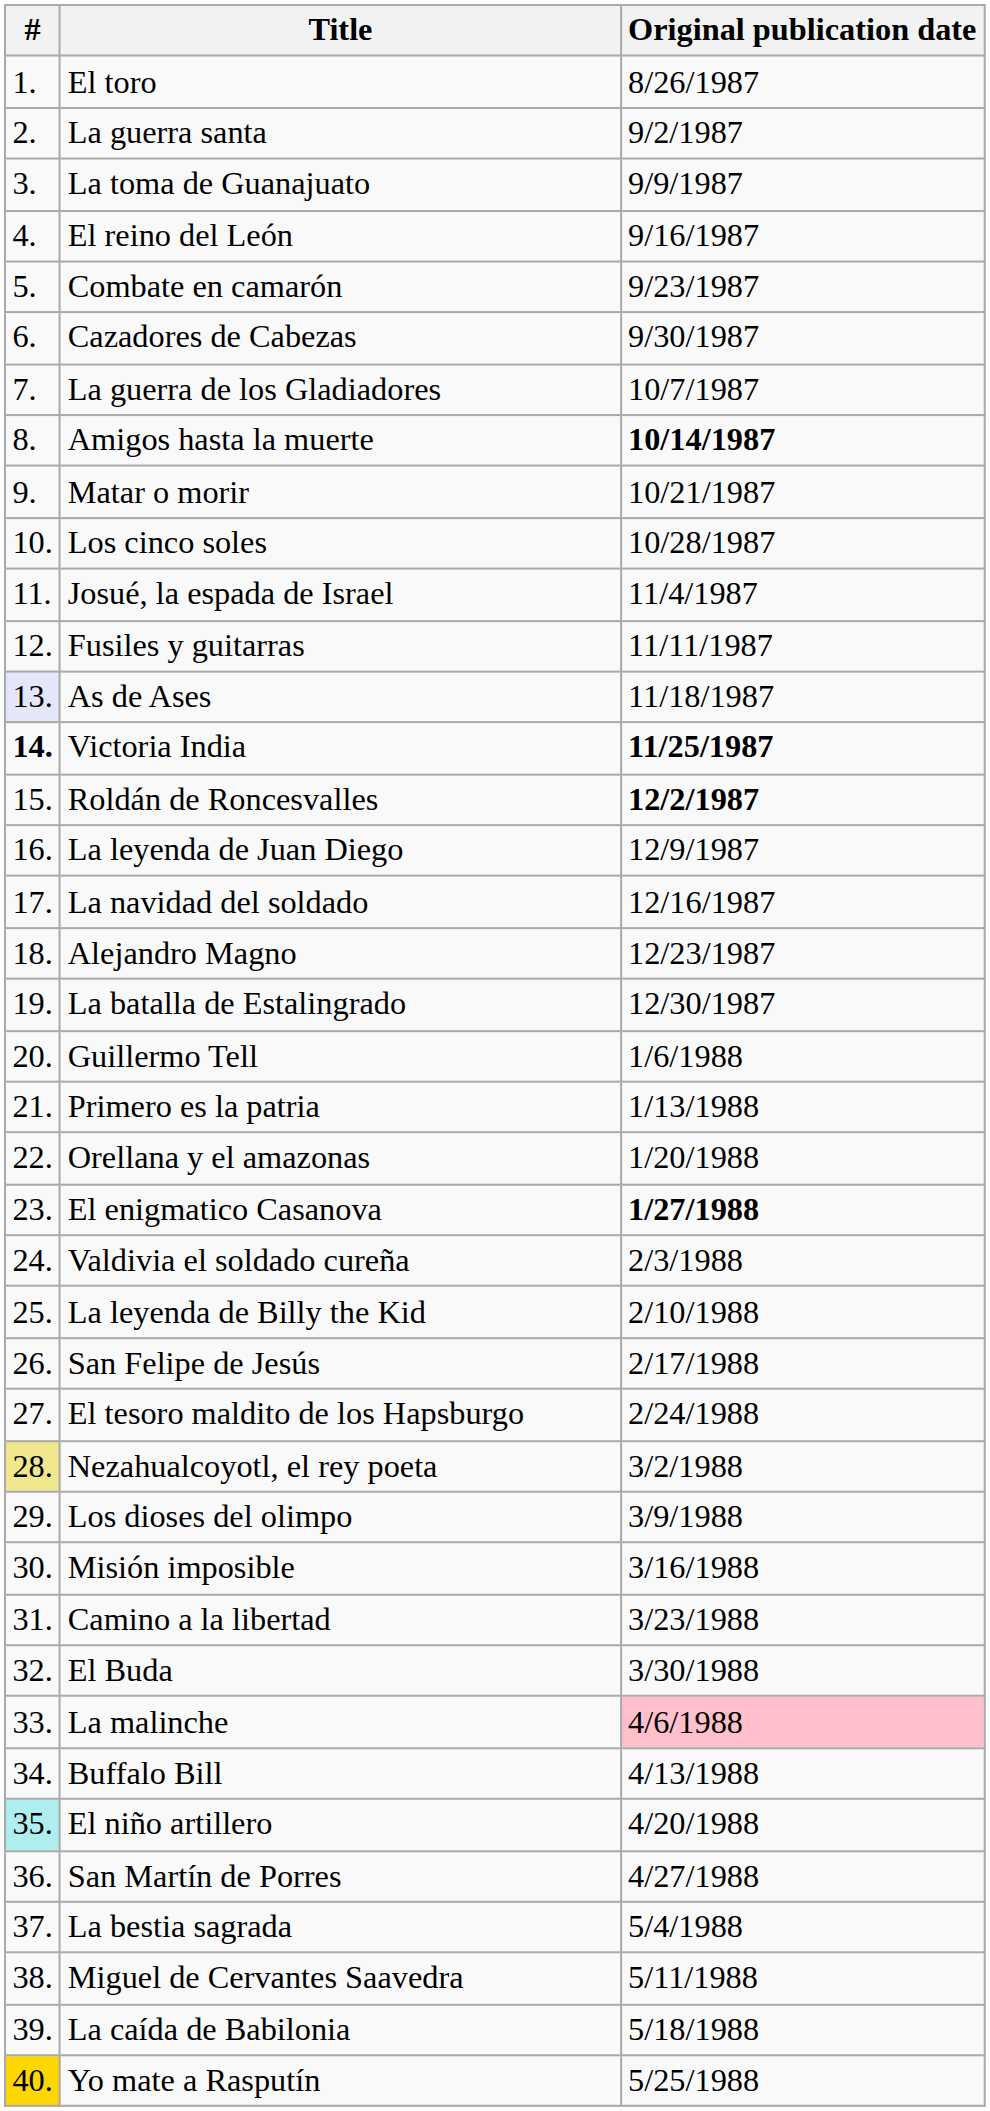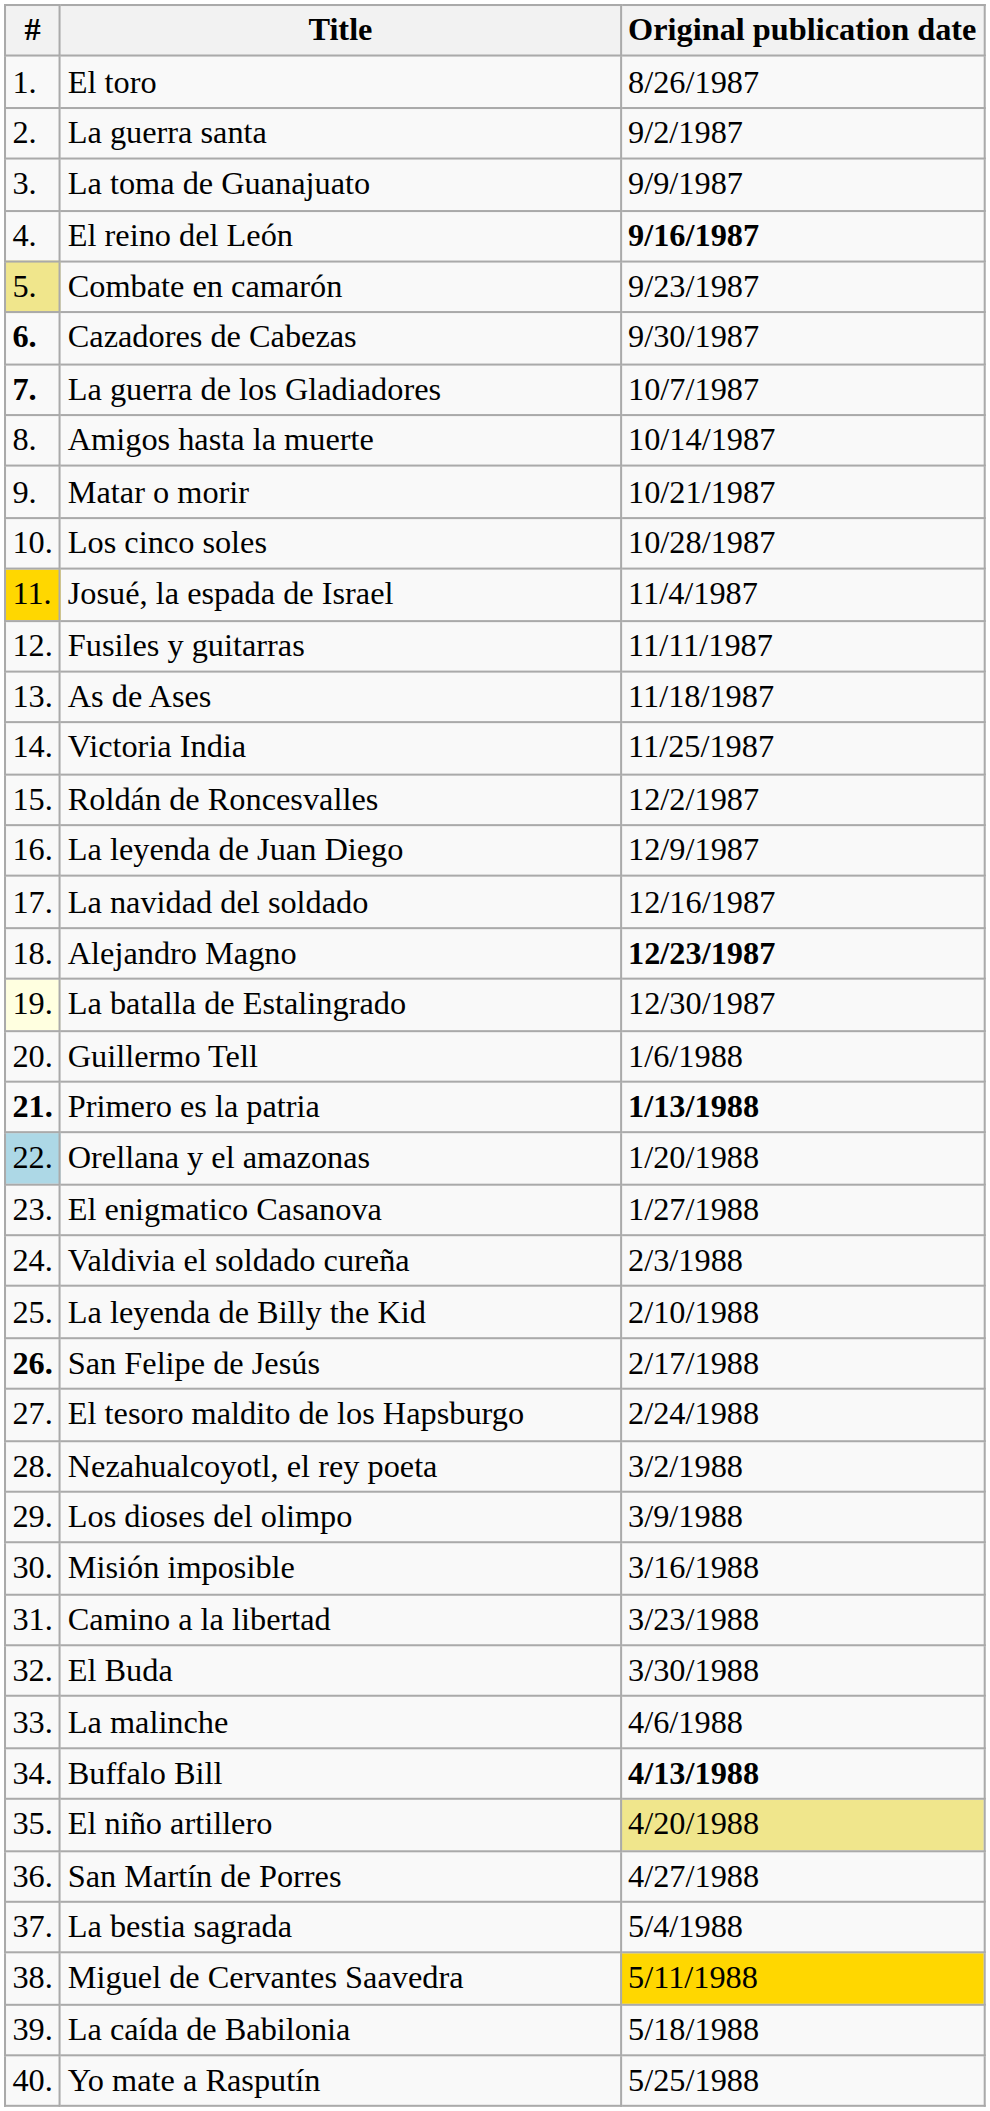(694, 235) normal -> (694, 235) bold
(25, 286) no background -> (25, 286) khaki background
(25, 337) normal -> (25, 337) bold
(25, 388) normal -> (25, 388) bold
(702, 440) bold -> (702, 440) normal
(32, 593) no background -> (32, 593) gold background
(33, 696) lavender background -> (33, 696) no background
(33, 747) bold -> (33, 747) normal
(701, 747) bold -> (701, 747) normal
(694, 798) bold -> (694, 798) normal
(702, 952) normal -> (702, 952) bold
(33, 1004) no background -> (33, 1004) lightyellow background
(33, 1106) normal -> (33, 1106) bold
(694, 1106) normal -> (694, 1106) bold
(33, 1157) no background -> (33, 1157) lightblue background
(694, 1209) bold -> (694, 1209) normal
(33, 1362) normal -> (33, 1362) bold
(33, 1465) khaki background -> (33, 1465) no background
(686, 1721) pink background -> (686, 1721) no background
(694, 1772) normal -> (694, 1772) bold
(33, 1824) paleturquoise background -> (33, 1824) no background
(694, 1824) no background -> (694, 1824) khaki background
(693, 1977) no background -> (693, 1977) gold background
(33, 2080) gold background -> (33, 2080) no background
